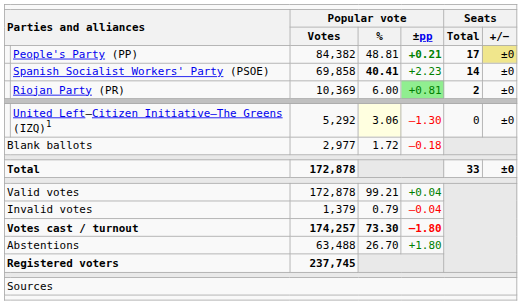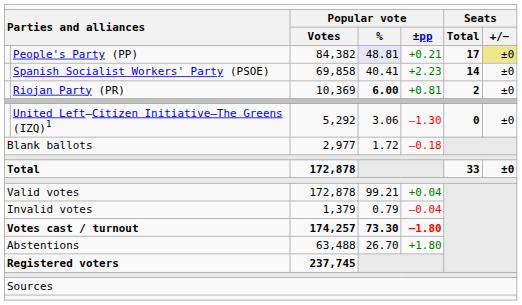(382, 54) no background -> (382, 54) lavender background
(425, 54) bold -> (425, 54) normal
(382, 72) bold -> (382, 72) normal
(385, 90) normal -> (385, 90) bold
(425, 90) lightgreen background -> (425, 90) no background
(385, 120) lightyellow background -> (385, 120) no background
(476, 120) normal -> (476, 120) bold
